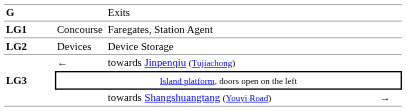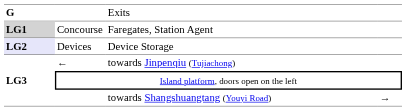(16, 29) no background -> (16, 29) lightgrey background
(16, 46) no background -> (16, 46) lavender background
